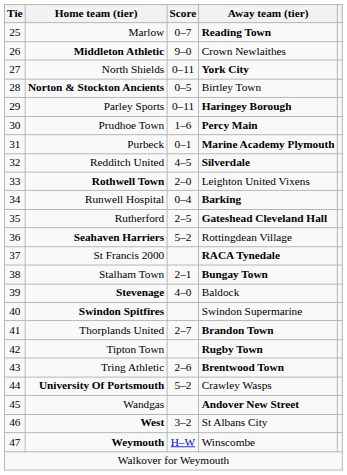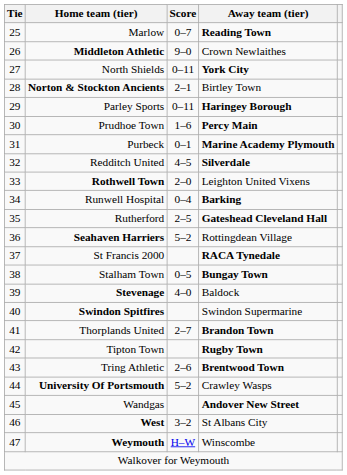(183, 87) 0–5 -> (183, 87) 2–1
(183, 274) 2–1 -> (183, 274) 0–5
